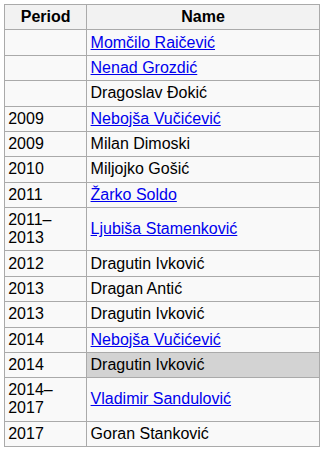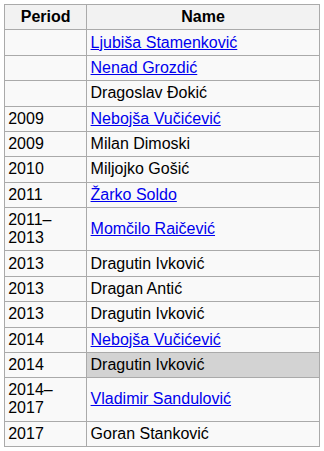(153, 42) Momčilo Raičević -> (164, 42) Ljubiša Stamenković
(164, 229) Ljubiša Stamenković -> (153, 229) Momčilo Raičević
(26, 263) 2012 -> (26, 263) 2013
